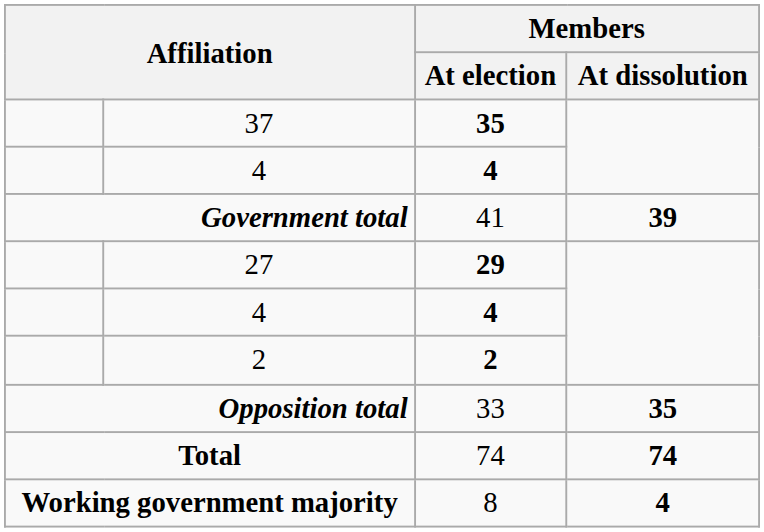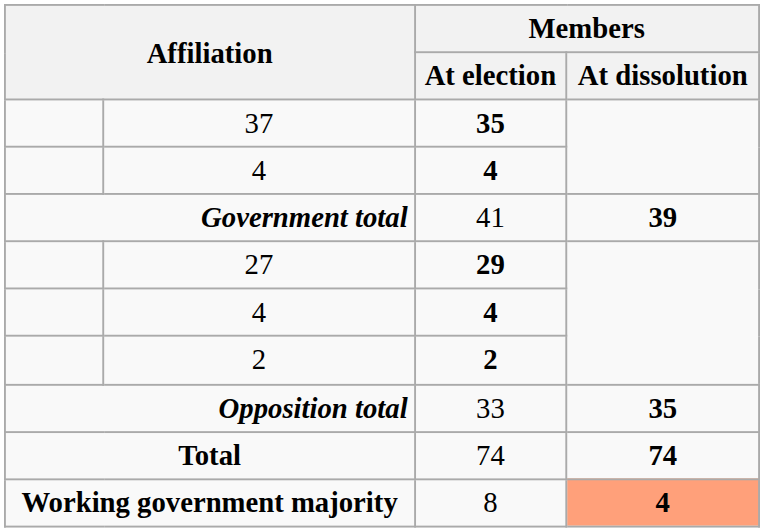(663, 502) no background -> (663, 502) lightsalmon background
